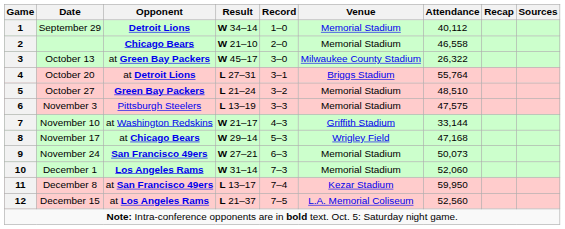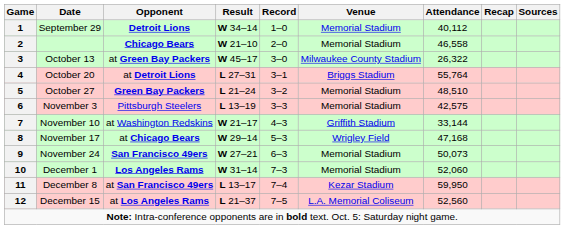(453, 106) 47,575 -> (453, 106) 42,575
